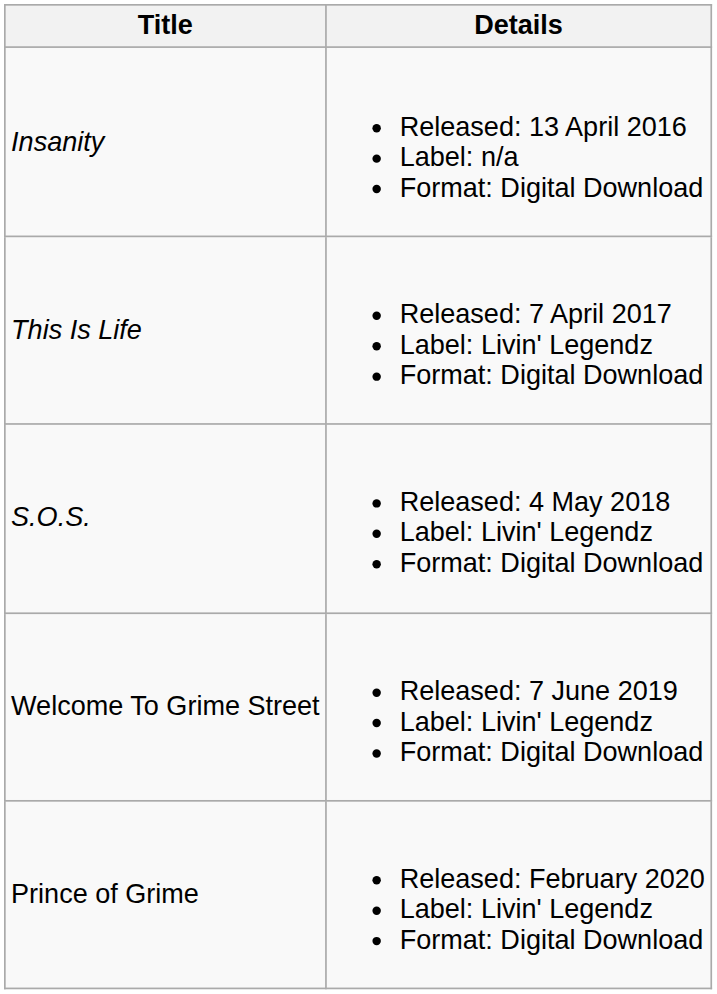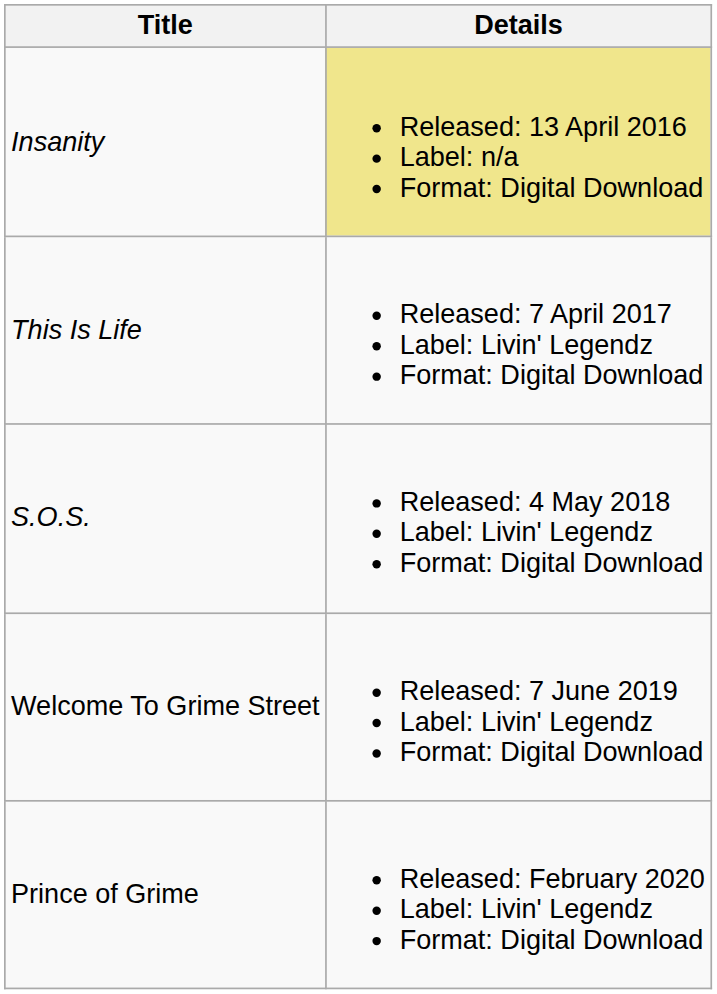(518, 157) no background -> (518, 157) khaki background
